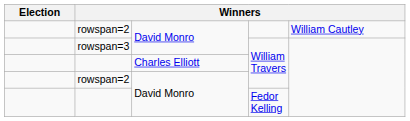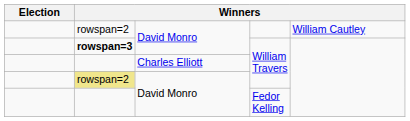(103, 46) normal -> (105, 46) bold
(103, 79) no background -> (103, 79) khaki background
